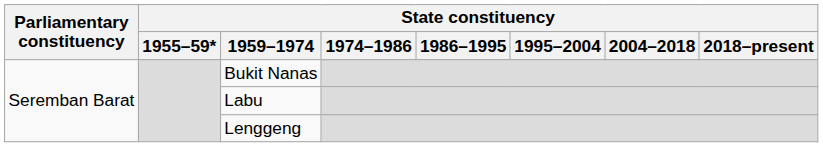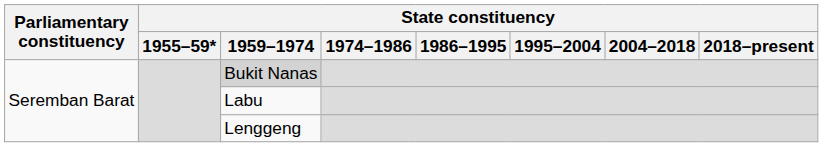(271, 73) no background -> (271, 73) lightgrey background
